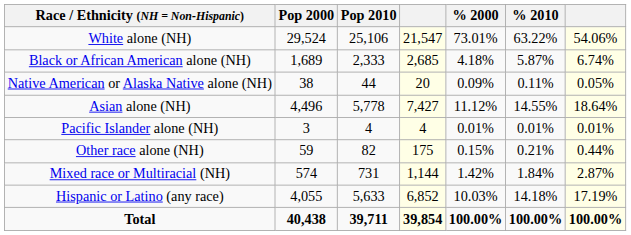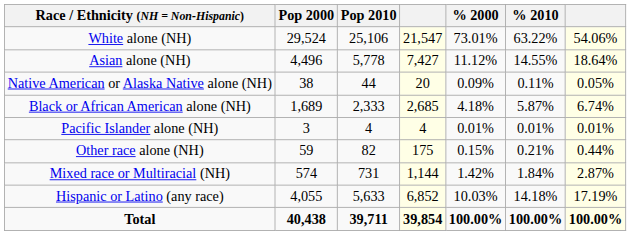rows swapped: (140, 60) <-> (140, 106)
